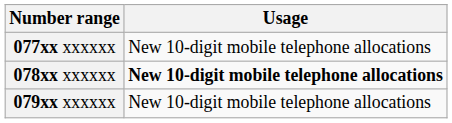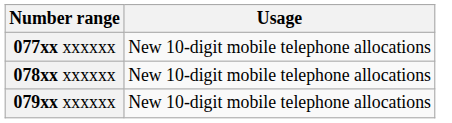(286, 74) bold -> (280, 74) normal
